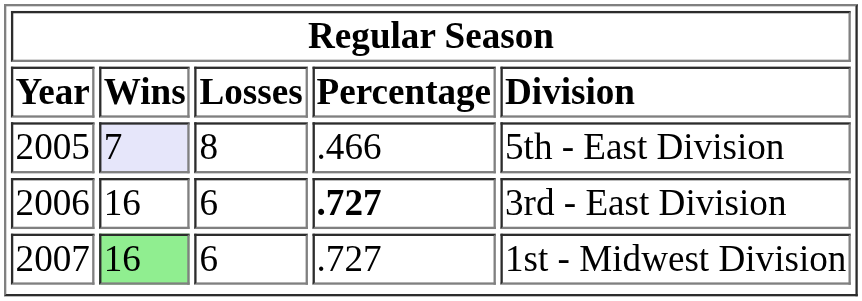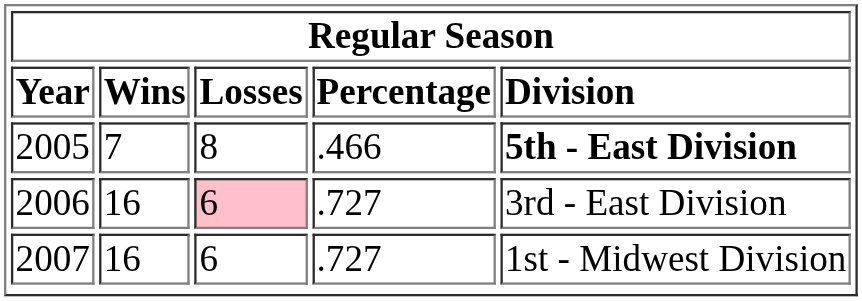(113, 147) lavender background -> (113, 147) no background
(645, 147) normal -> (651, 147) bold
(209, 202) no background -> (209, 202) pink background
(349, 202) bold -> (349, 202) normal
(122, 258) lightgreen background -> (122, 258) no background
